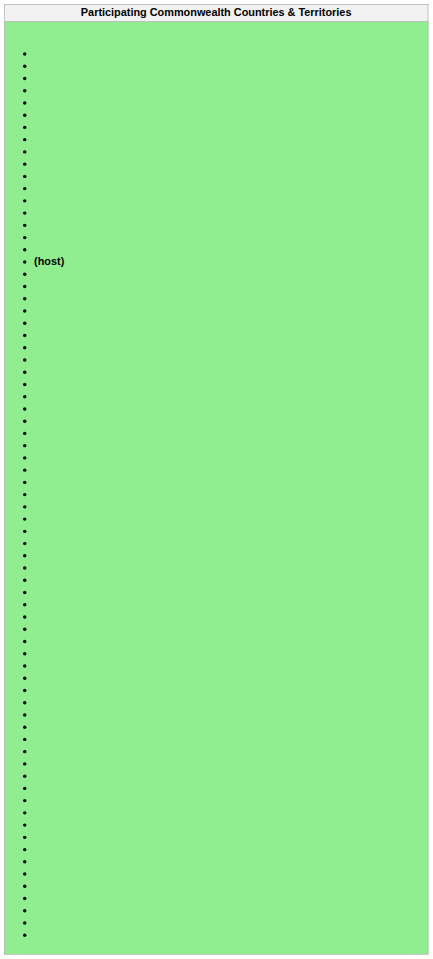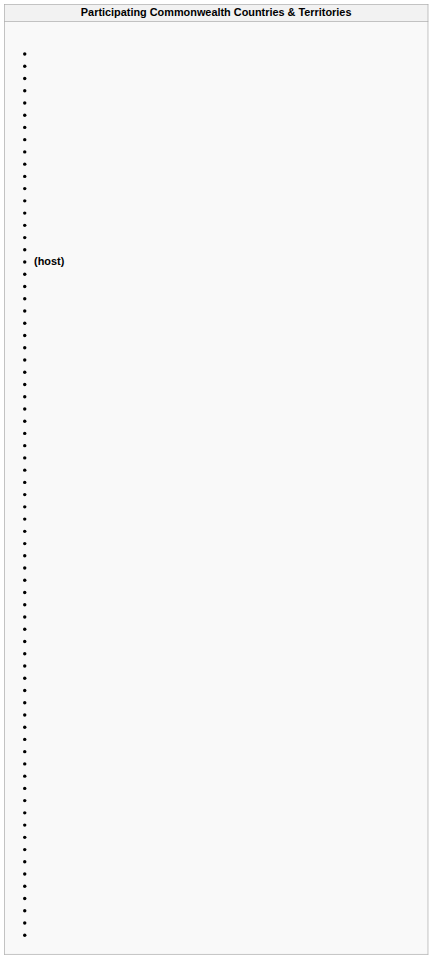(216, 494) lightgreen background -> (216, 494) no background
